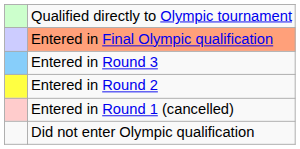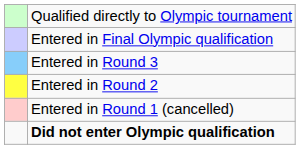(152, 39) lightsalmon background -> (152, 39) no background
(143, 132) normal -> (153, 132) bold
